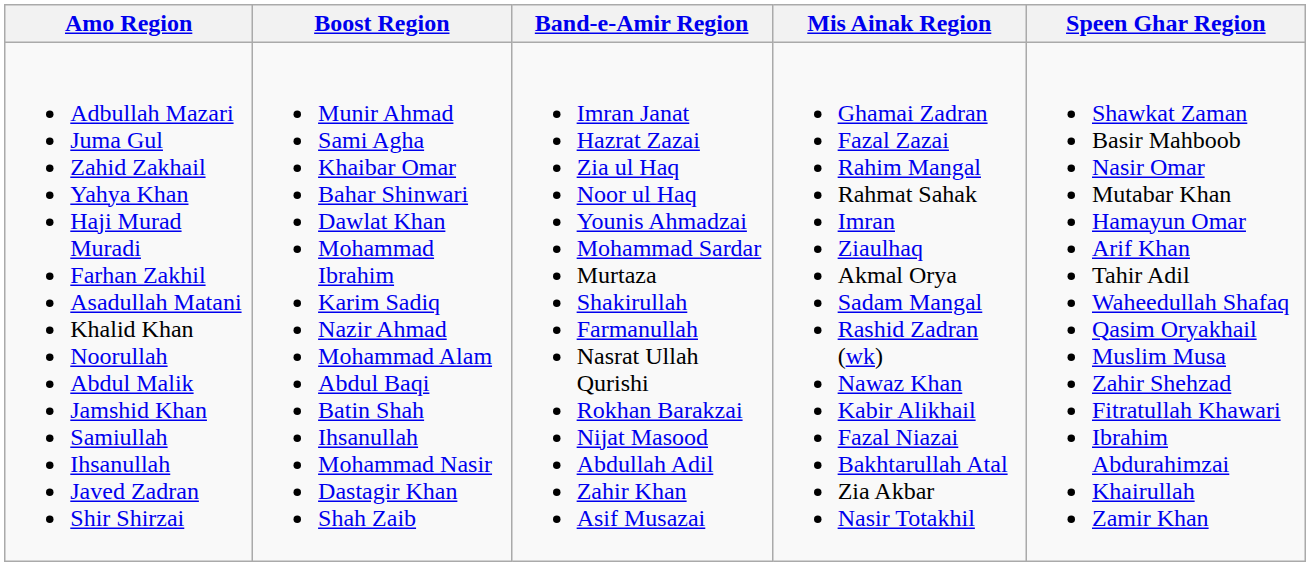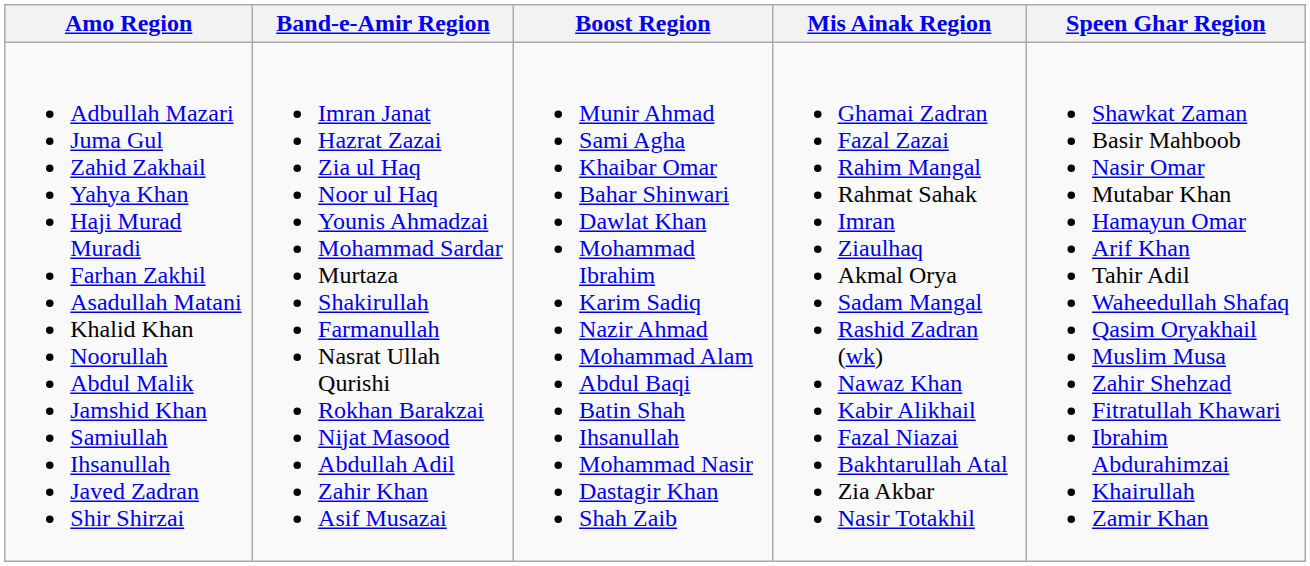columns swapped: (642, 23) <-> (382, 23)
